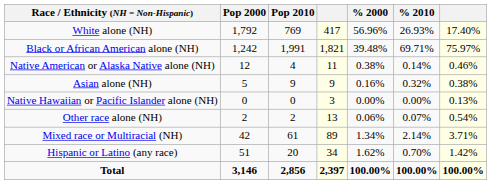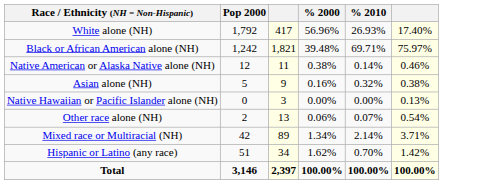- column: (293, 13)
